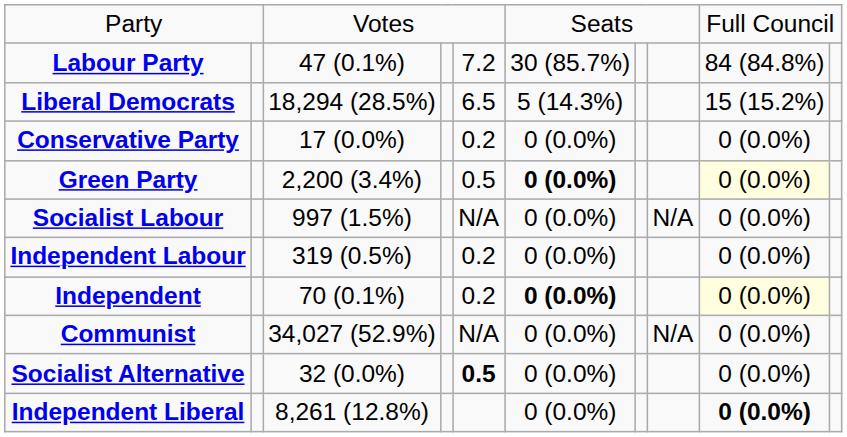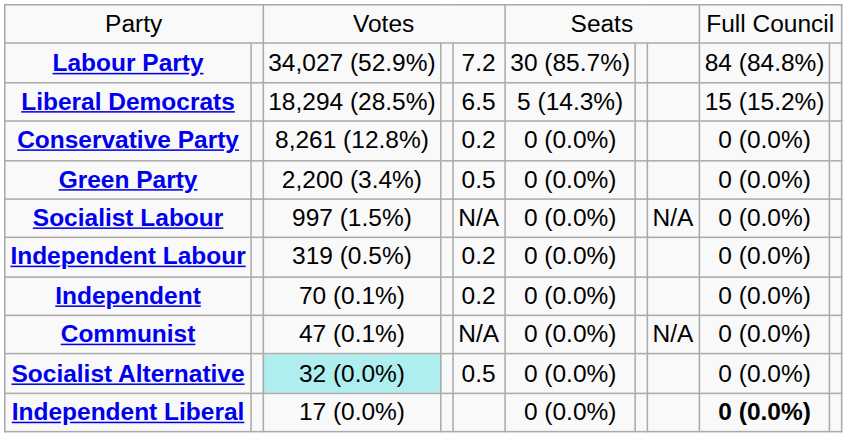(352, 62) 47 (0.1%) -> (352, 62) 34,027 (52.9%)
(352, 140) 17 (0.0%) -> (352, 140) 8,261 (12.8%)
(570, 179) bold -> (570, 179) normal
(765, 179) lightyellow background -> (765, 179) no background
(570, 295) bold -> (570, 295) normal
(765, 295) lightyellow background -> (765, 295) no background
(352, 334) 34,027 (52.9%) -> (352, 334) 47 (0.1%)
(352, 373) no background -> (352, 373) paleturquoise background
(479, 373) bold -> (479, 373) normal
(352, 412) 8,261 (12.8%) -> (352, 412) 17 (0.0%)
